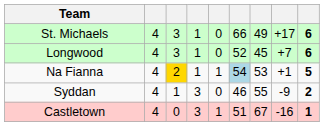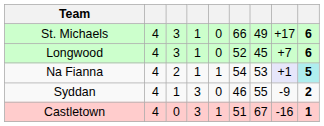(176, 72) gold background -> (176, 72) no background
(240, 72) lightblue background -> (240, 72) no background
(285, 72) no background -> (285, 72) lavender background
(308, 72) no background -> (308, 72) paleturquoise background
